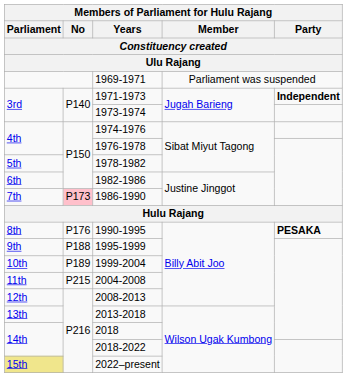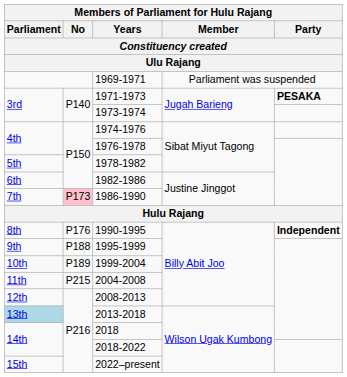(308, 96) Independent -> (299, 96) PESAKA
(299, 230) PESAKA -> (308, 230) Independent
(17, 314) no background -> (17, 314) lightblue background
(17, 364) khaki background -> (17, 364) no background
